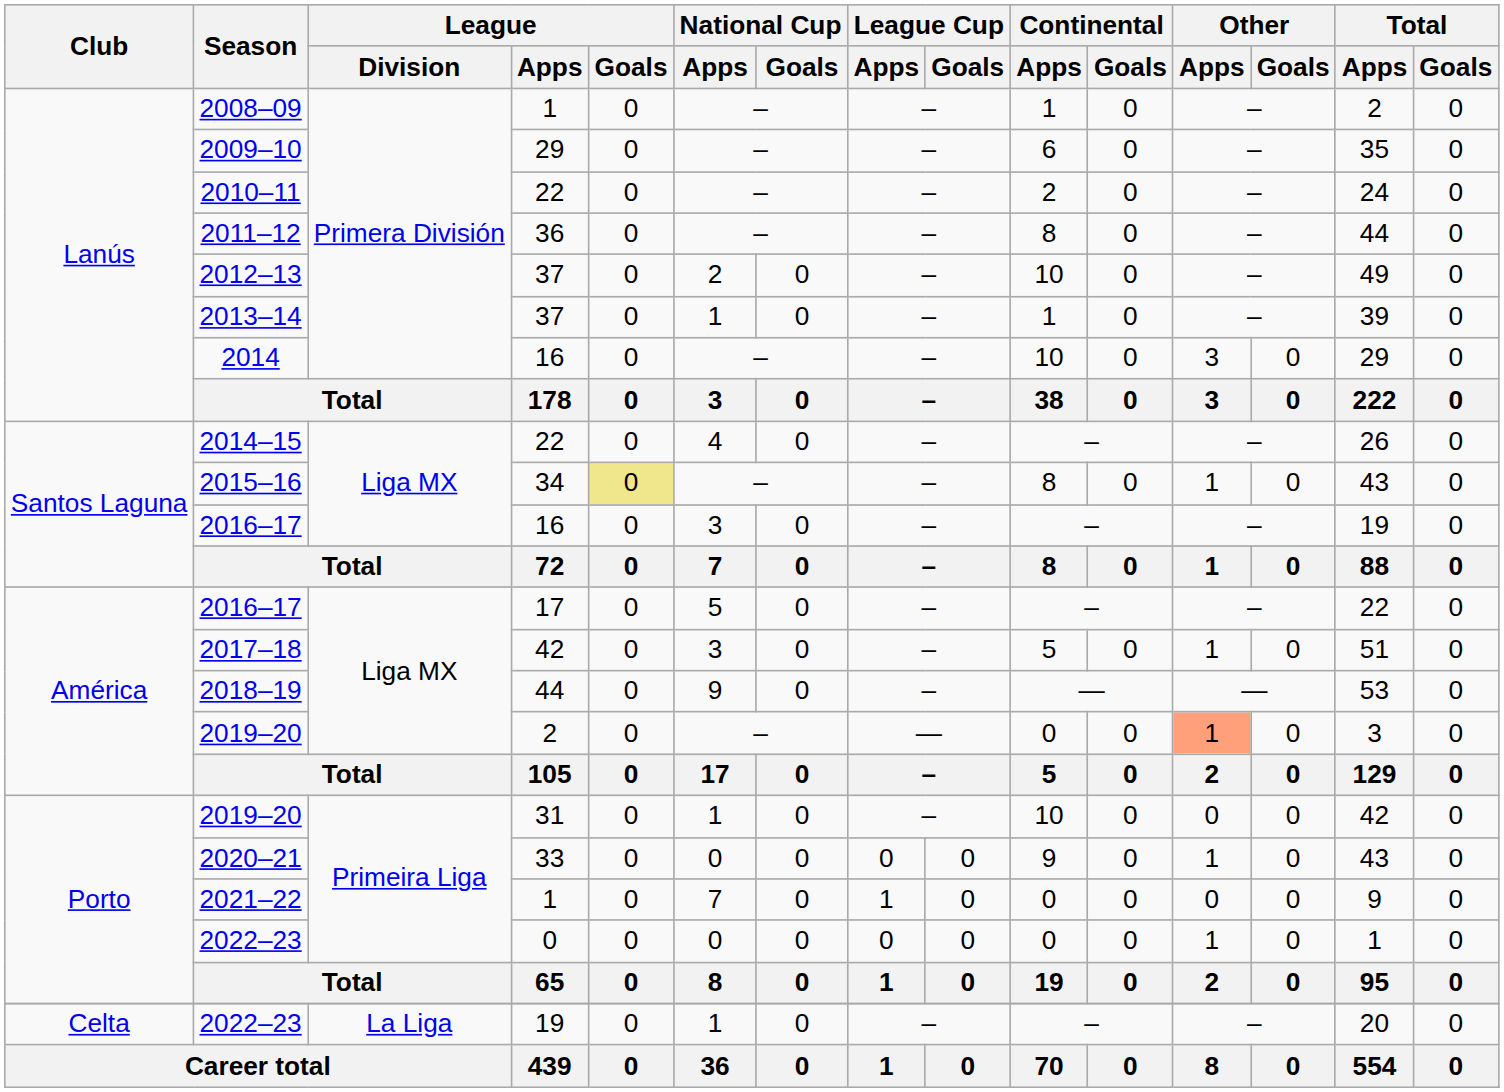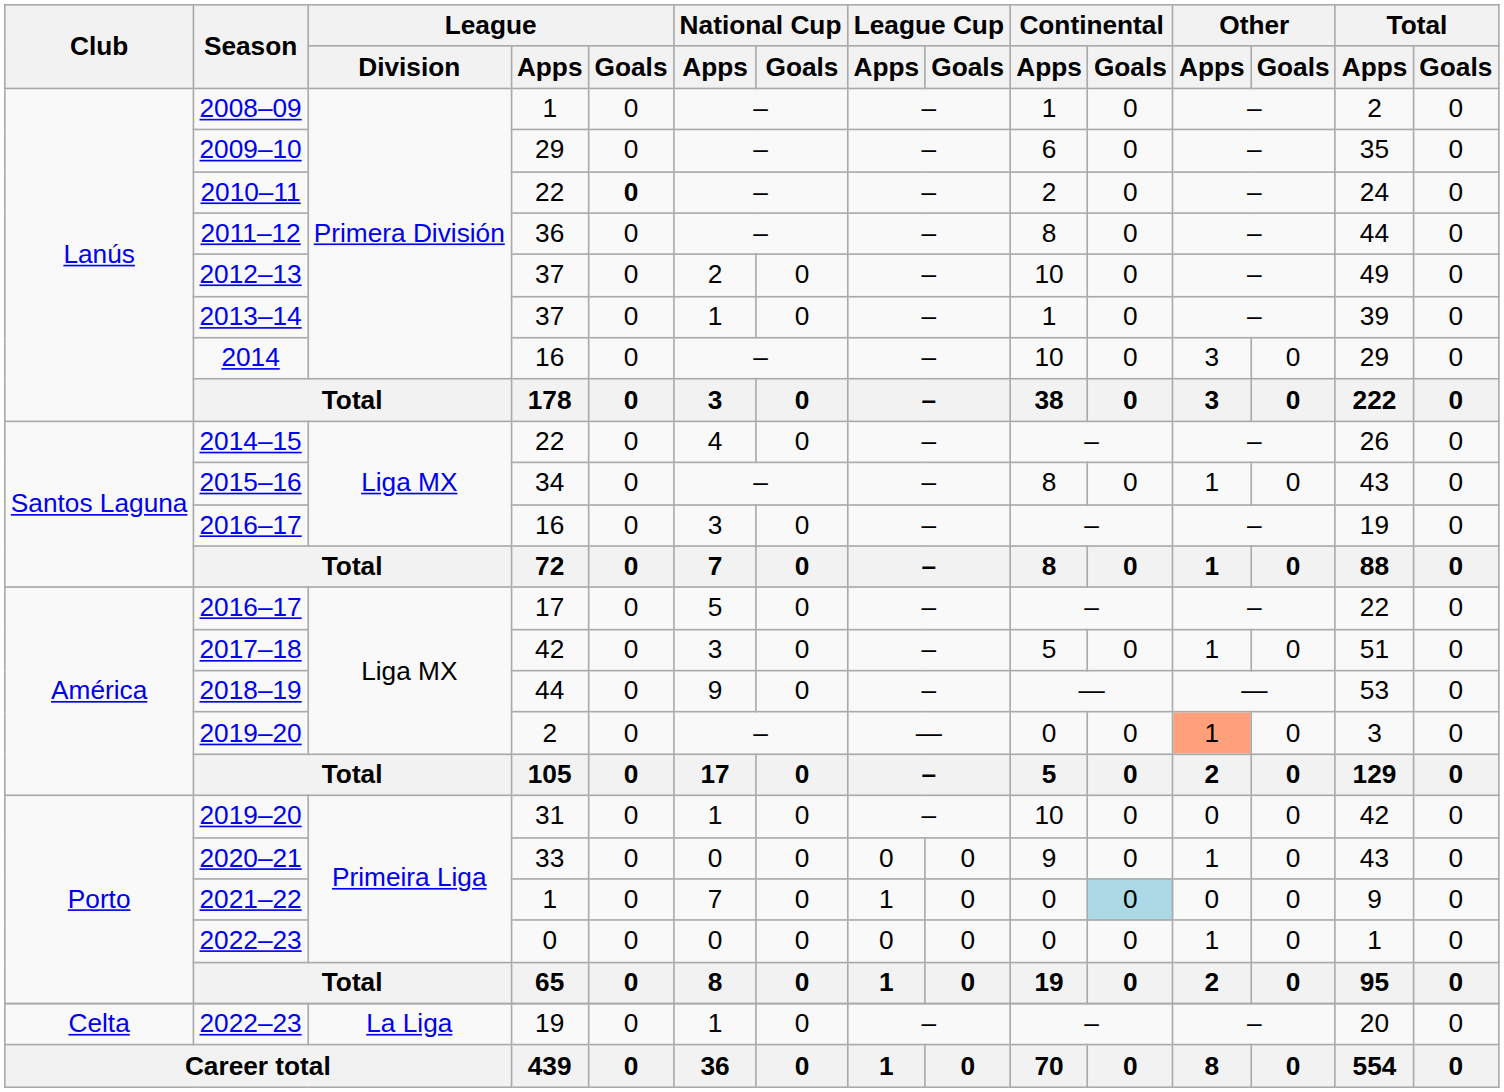(631, 191) normal -> (631, 191) bold
(631, 483) khaki background -> (631, 483) no background
(1130, 899) no background -> (1130, 899) lightblue background
